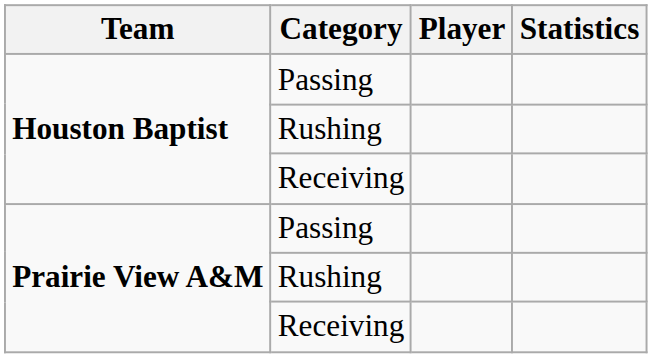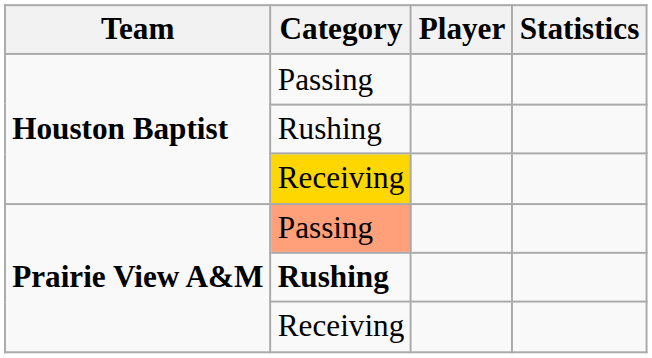(341, 177) no background -> (341, 177) gold background
(325, 227) no background -> (325, 227) lightsalmon background
(330, 276) normal -> (333, 276) bold
